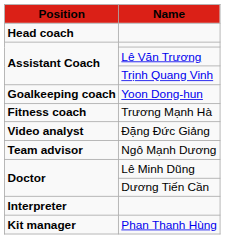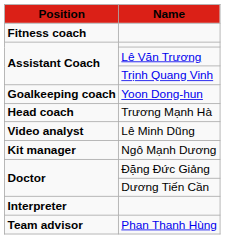(41, 32) Head coach -> (47, 32) Fitness coach
(47, 113) Fitness coach -> (41, 113) Head coach
(166, 131) Đặng Đức Giảng -> (158, 131) Lê Minh Dũng
(45, 150) Team advisor -> (42, 150) Kit manager
(158, 169) Lê Minh Dũng -> (166, 169) Đặng Đức Giảng
(42, 224) Kit manager -> (45, 224) Team advisor
